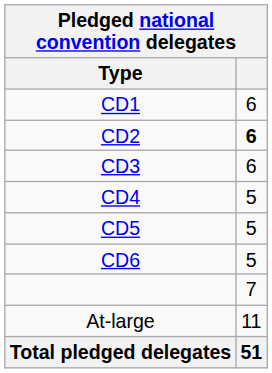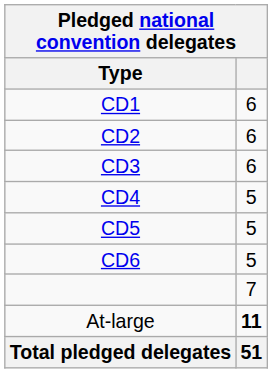(251, 135) bold -> (251, 135) normal
(251, 321) normal -> (251, 321) bold
